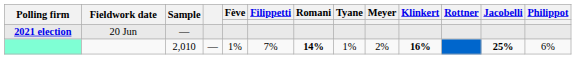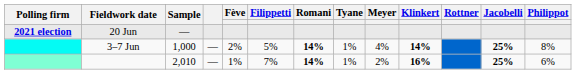+ row: (123, 47)
